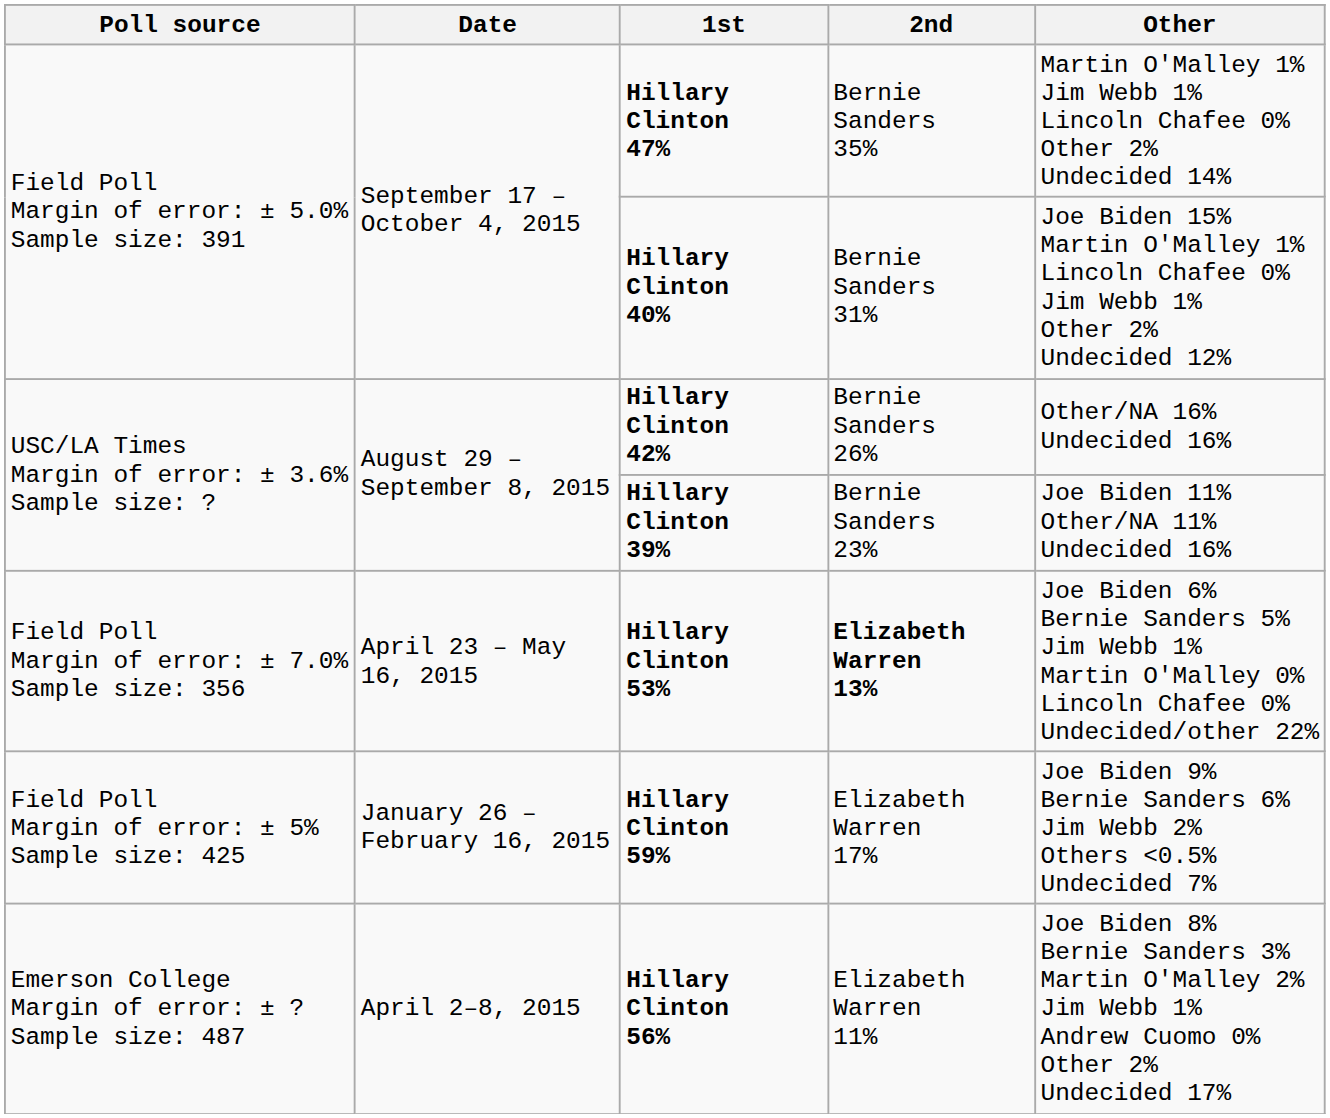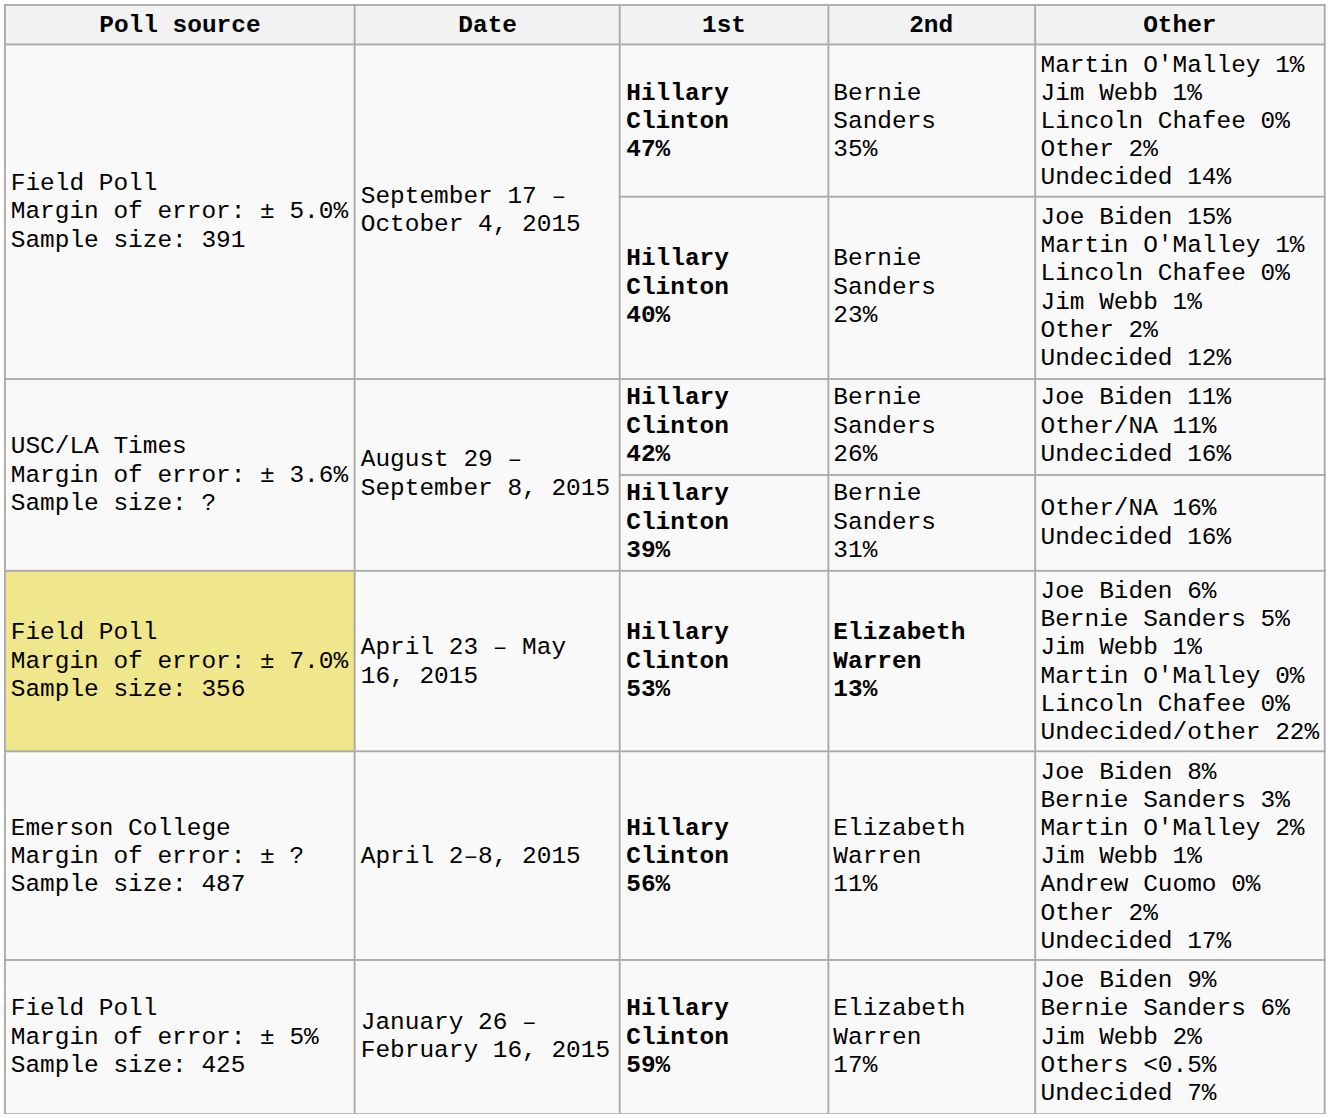(885, 288) Bernie Sanders 31% -> (885, 288) Bernie Sanders 23%
(1136, 426) Other/NA 16% Undecided 16% -> (1136, 426) Joe Biden 11% Other/NA 11% Undecided 16%
(885, 523) Bernie Sanders 23% -> (885, 523) Bernie Sanders 31%
(1136, 523) Joe Biden 11% Other/NA 11% Undecided 16% -> (1136, 523) Other/NA 16% Undecided 16%
(179, 661) no background -> (179, 661) khaki background
rows swapped: (678, 1009) <-> (678, 828)
